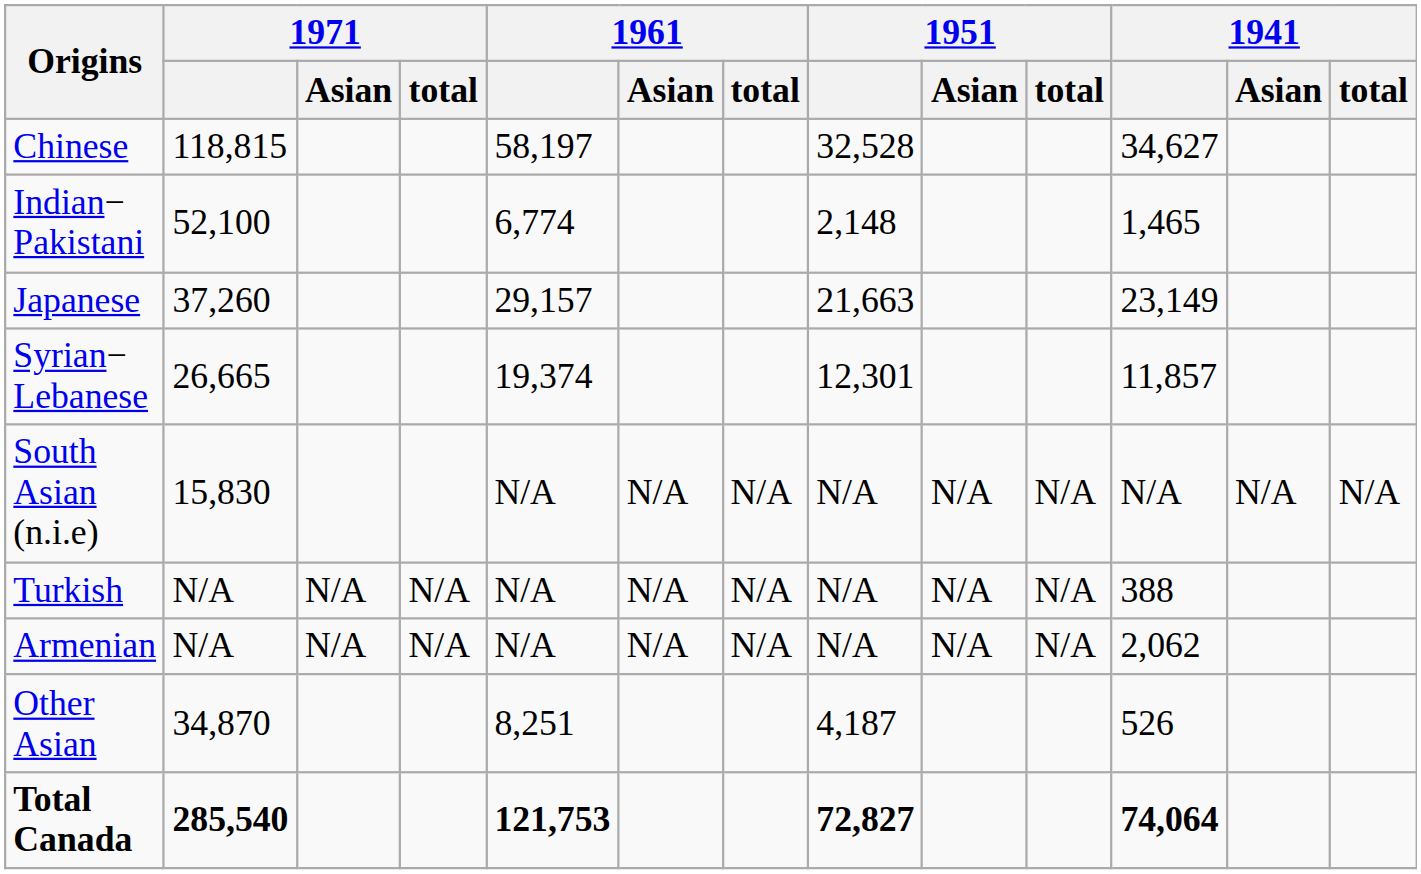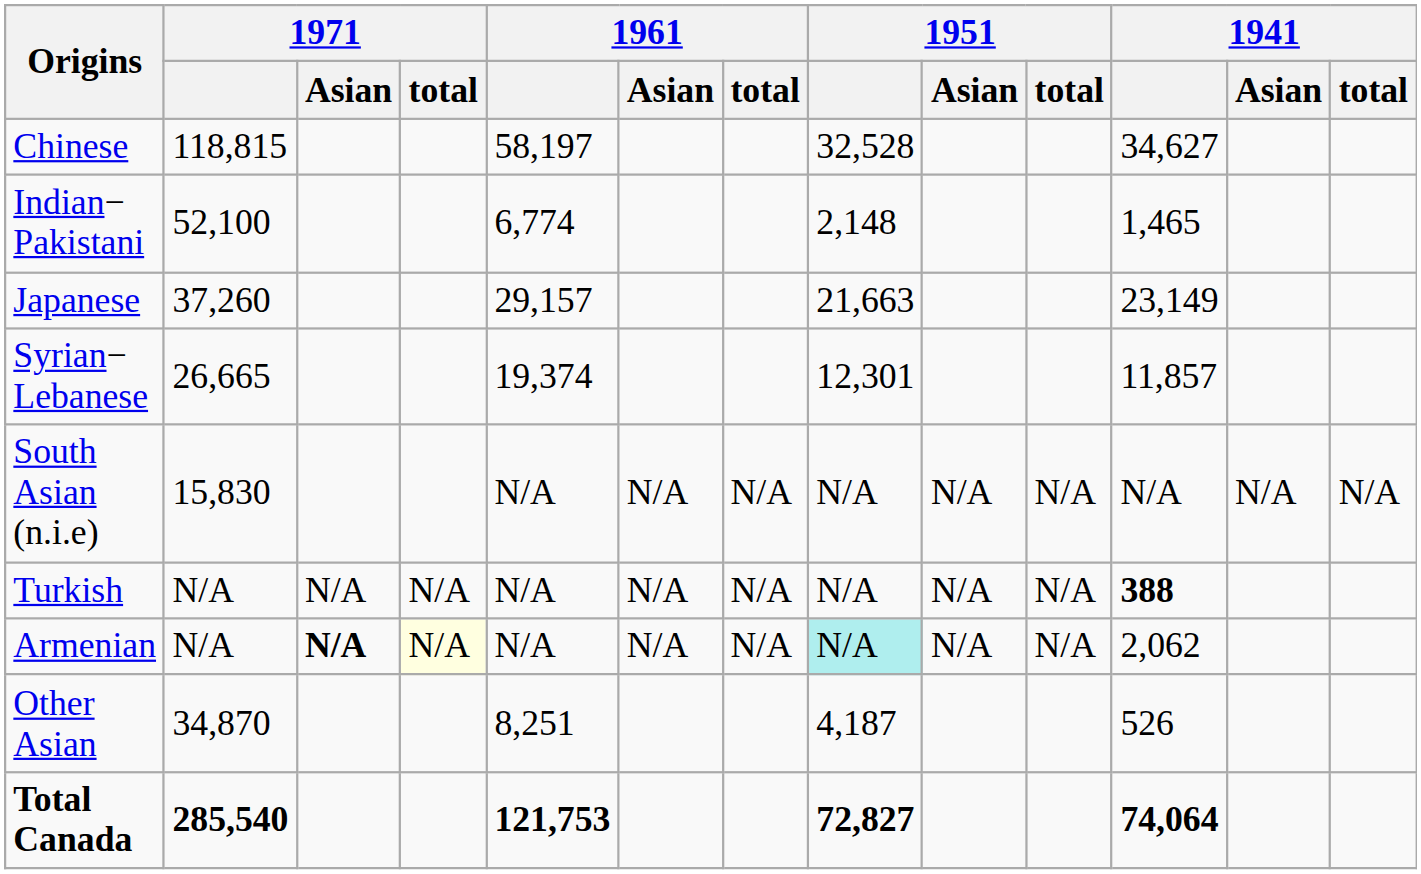(1147, 589) normal -> (1147, 589) bold
(336, 646) normal -> (336, 646) bold
(439, 646) no background -> (439, 646) lightyellow background
(847, 646) no background -> (847, 646) paleturquoise background
